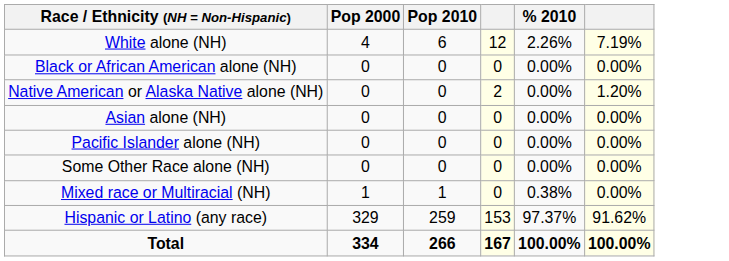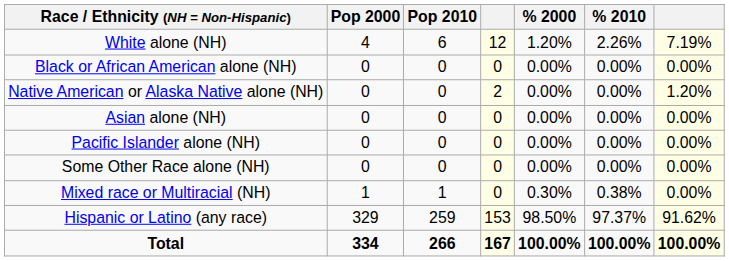+ column: (549, 17)
